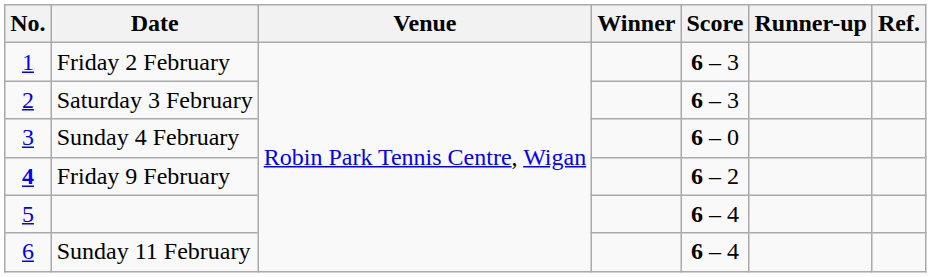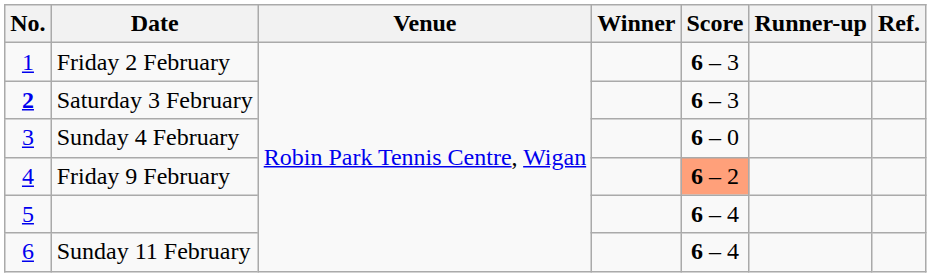(28, 99) normal -> (28, 99) bold
(28, 175) bold -> (28, 175) normal
(715, 175) no background -> (715, 175) lightsalmon background
